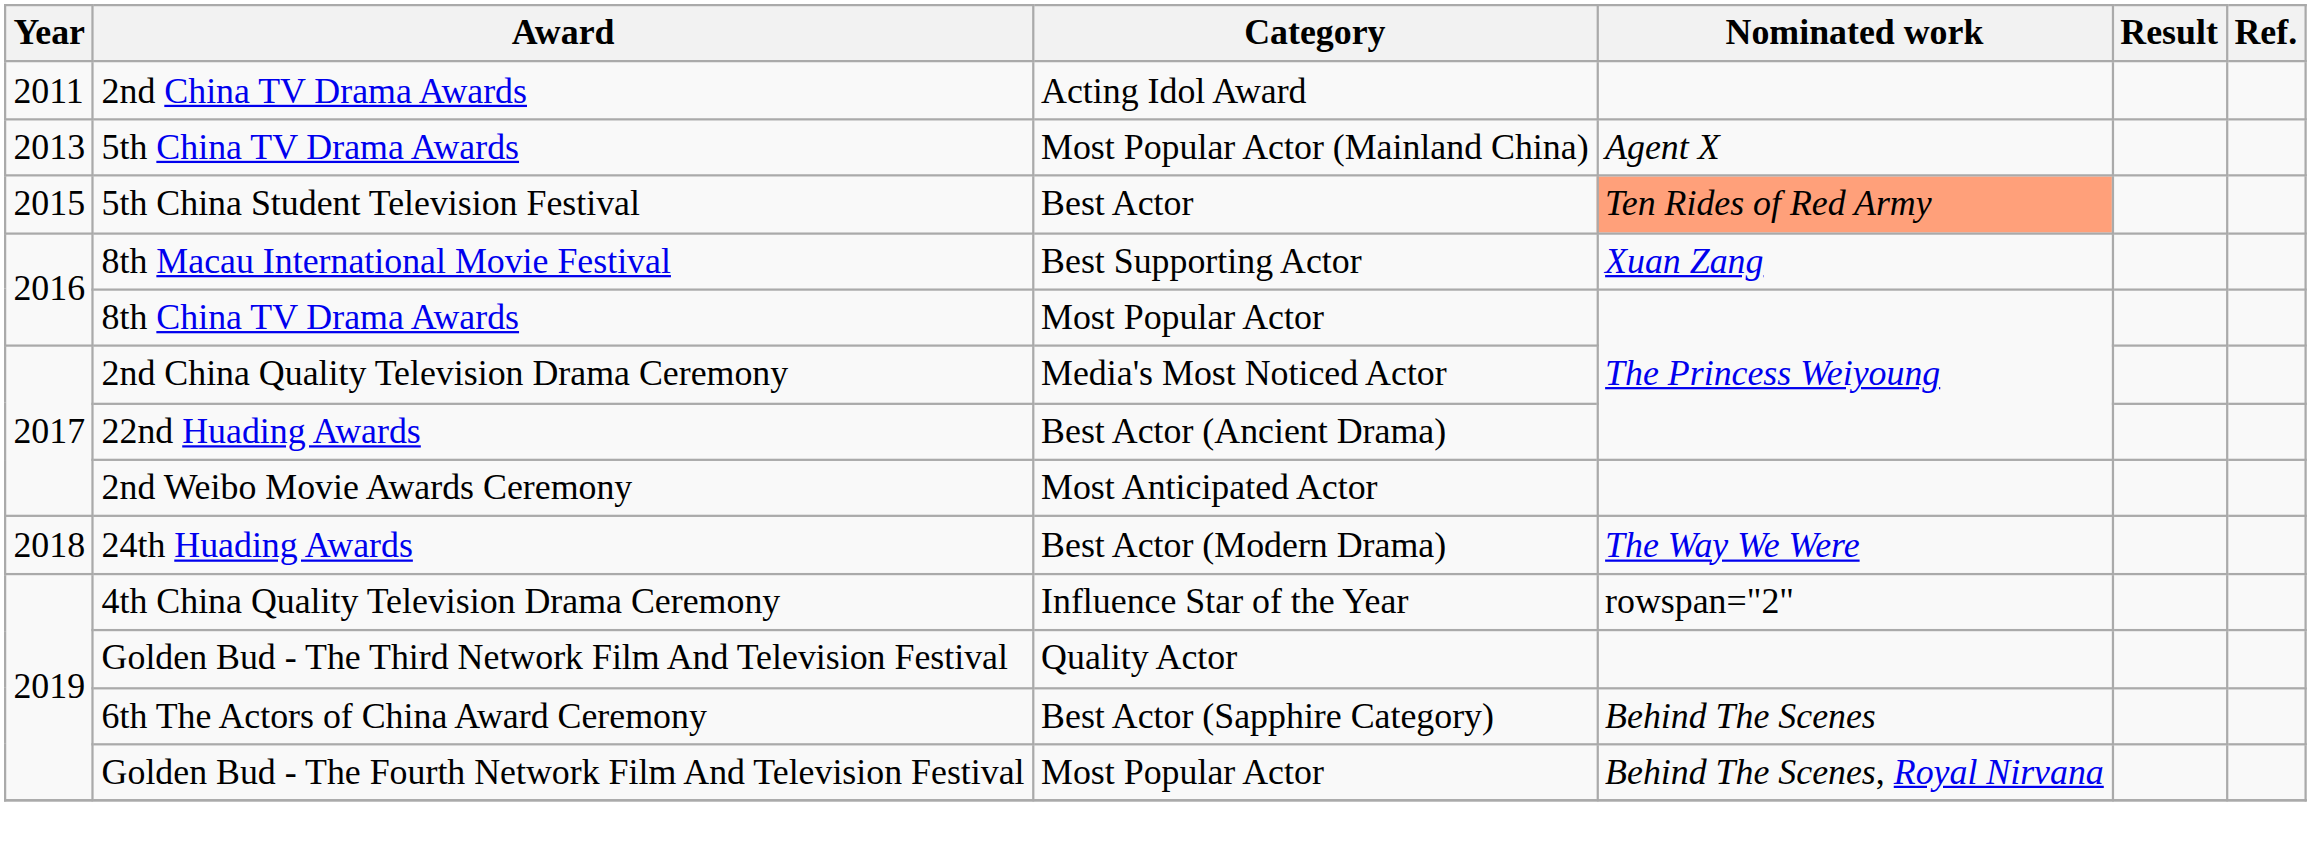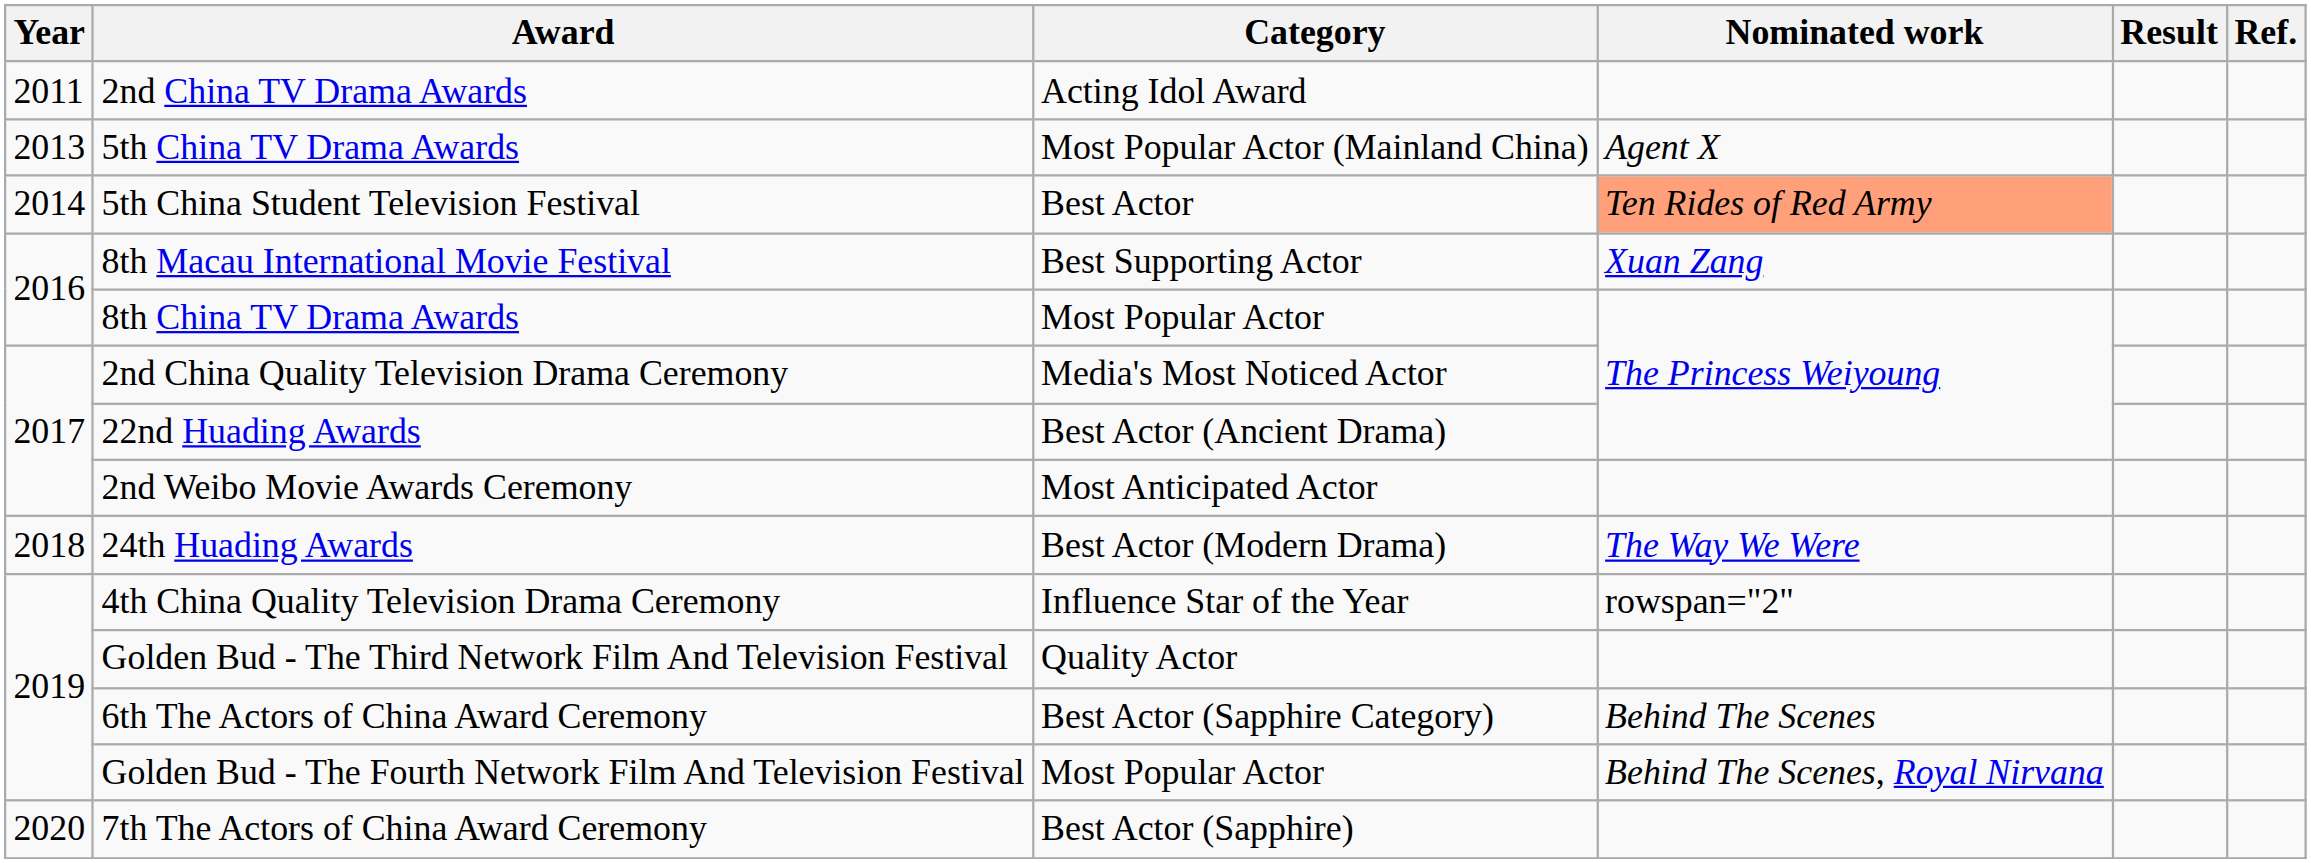(49, 203) 2015 -> (49, 203) 2014
+ row: (404, 828)
